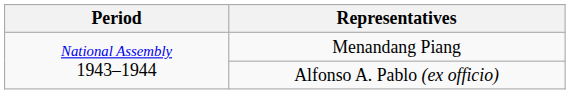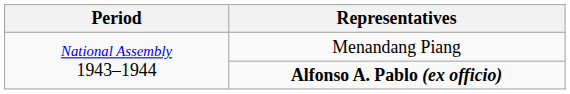(397, 74) normal -> (397, 74) bold
